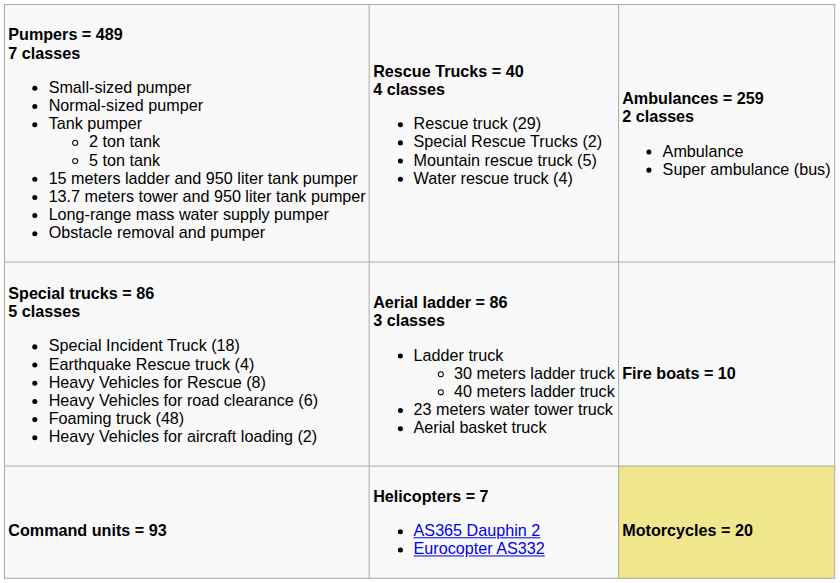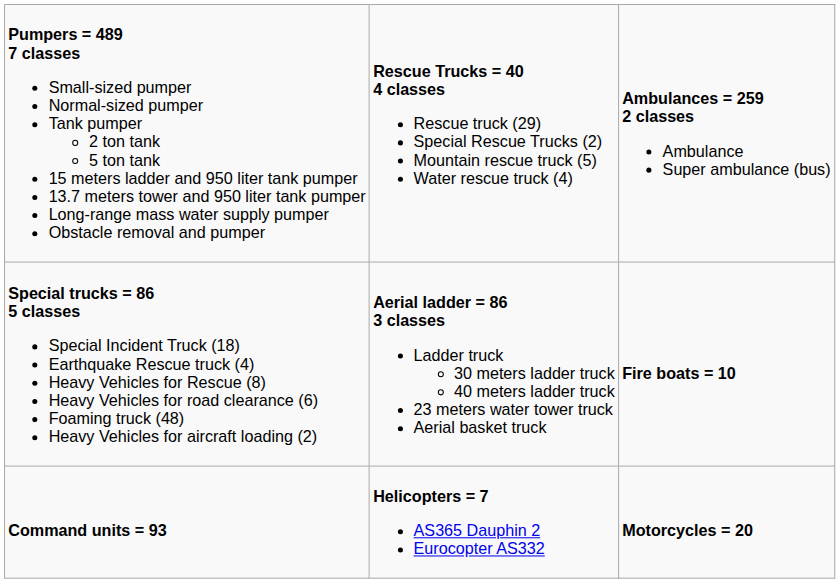(688, 531) khaki background -> (688, 531) no background
